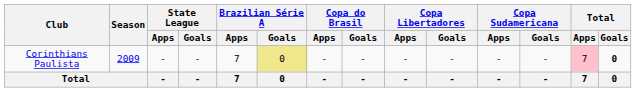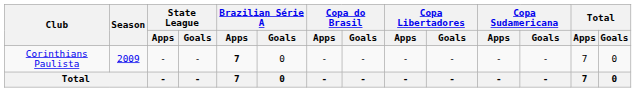(237, 59) normal -> (237, 59) bold
(282, 59) khaki background -> (282, 59) no background
(585, 59) pink background -> (585, 59) no background
(614, 59) bold -> (614, 59) normal
